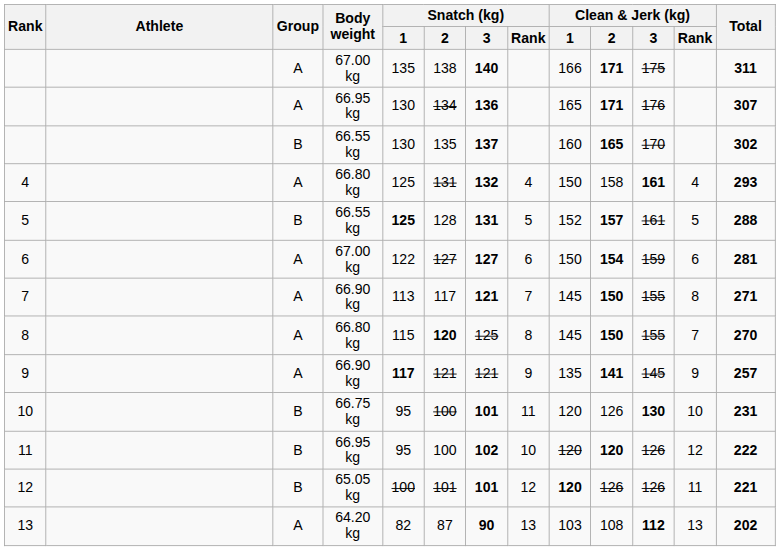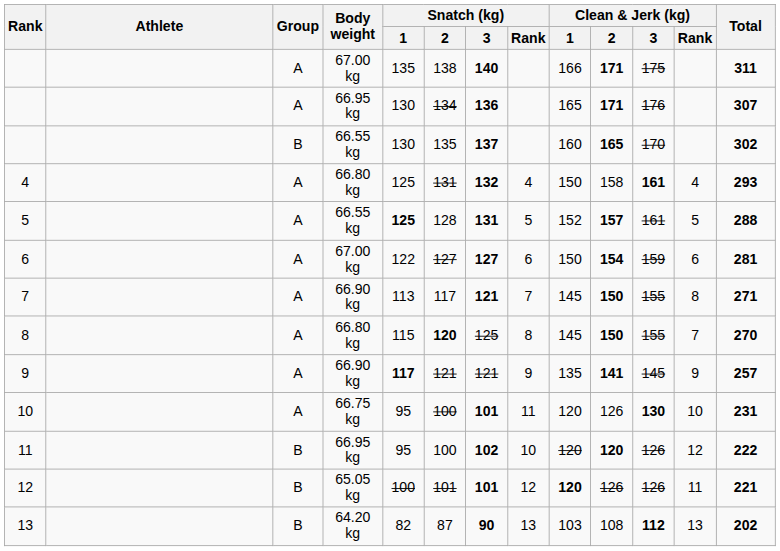(298, 220) B -> (298, 220) A
(298, 411) B -> (298, 411) A
(298, 526) A -> (298, 526) B
